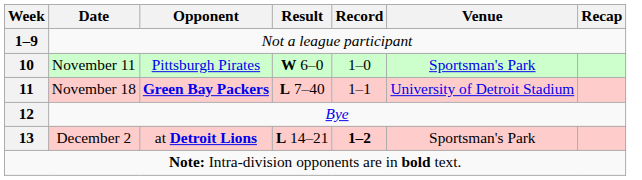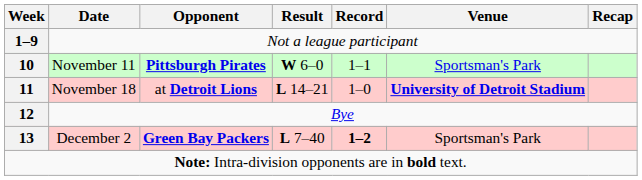(206, 65) normal -> (206, 65) bold
(359, 65) 1–0 -> (359, 65) 1–1
(206, 89) Green Bay Packers -> (206, 89) at Detroit Lions
(302, 89) L 7–40 -> (302, 89) L 14–21
(359, 89) 1–1 -> (359, 89) 1–0
(482, 89) normal -> (488, 89) bold
(206, 138) at Detroit Lions -> (206, 138) Green Bay Packers
(302, 138) L 14–21 -> (302, 138) L 7–40
